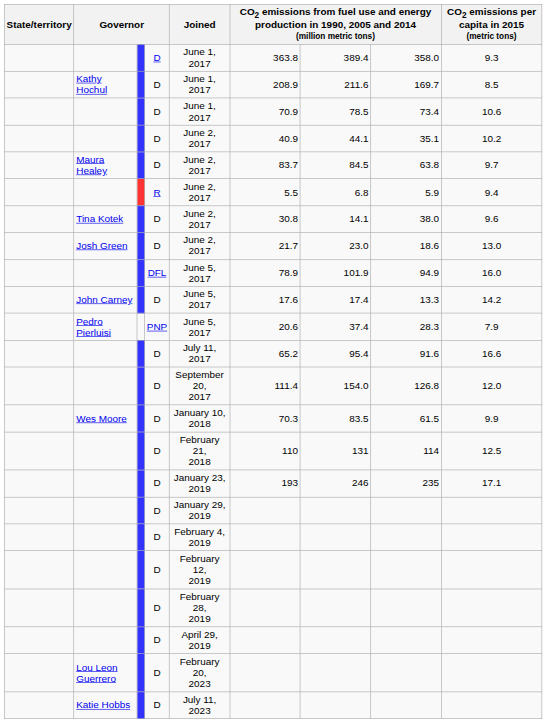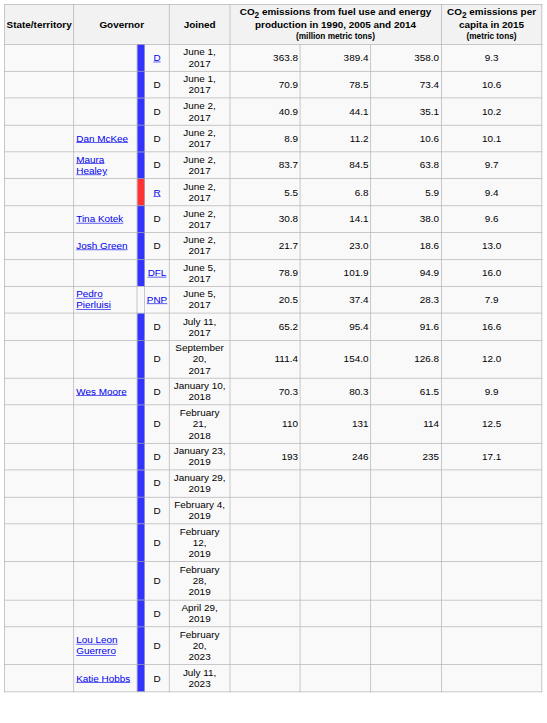- row: (92, 84)
+ row: (102, 138)
- row: (104, 300)
(288, 326) 20.6 -> (288, 300) 20.5
(359, 418) 83.5 -> (359, 391) 80.3
